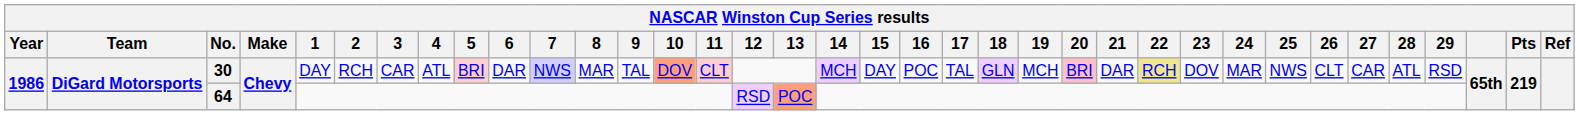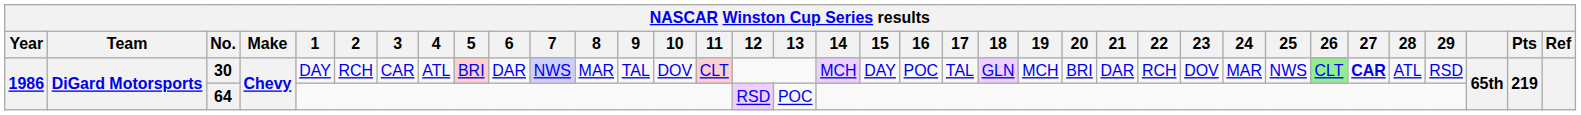(675, 70) lightsalmon background -> (675, 70) no background
(1080, 70) pink background -> (1080, 70) no background
(1159, 70) khaki background -> (1159, 70) no background
(1329, 70) no background -> (1329, 70) lightgreen background
(1368, 70) normal -> (1368, 70) bold
(795, 97) lightsalmon background -> (795, 97) no background
